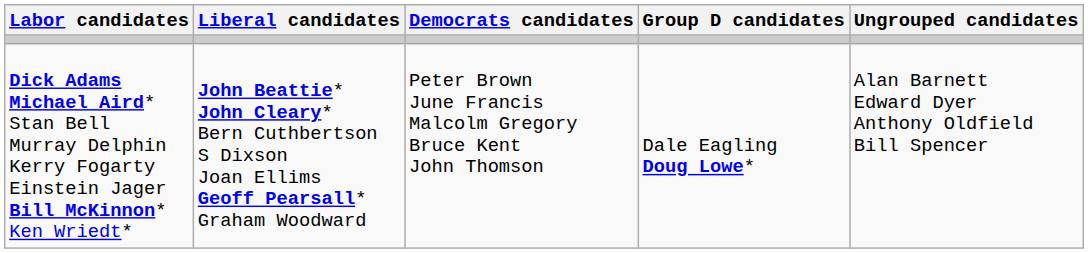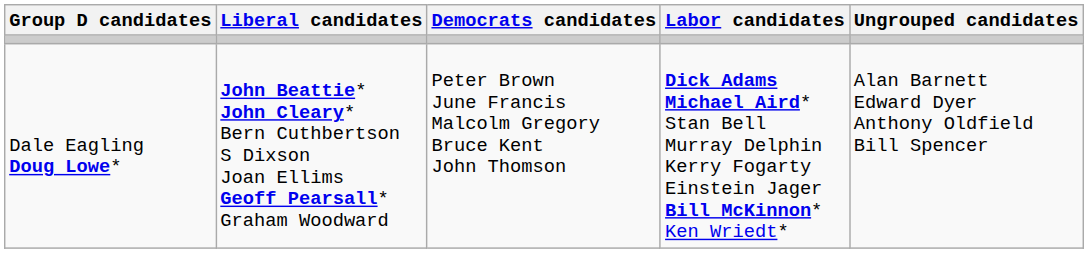columns swapped: (99, 20) <-> (744, 20)
